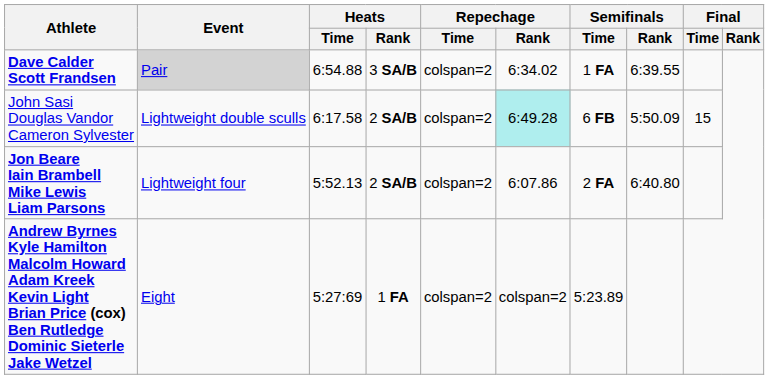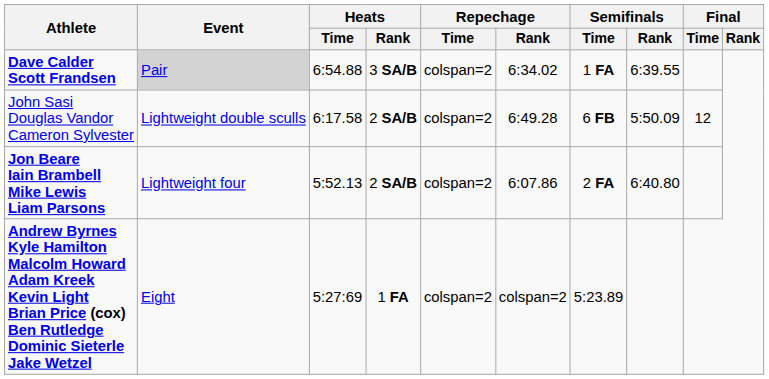(533, 119) paleturquoise background -> (533, 119) no background
(703, 119) 15 -> (703, 119) 12
